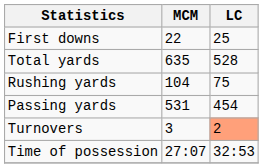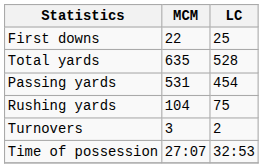rows swapped: (62, 84) <-> (62, 107)
(217, 129) lightsalmon background -> (217, 129) no background
